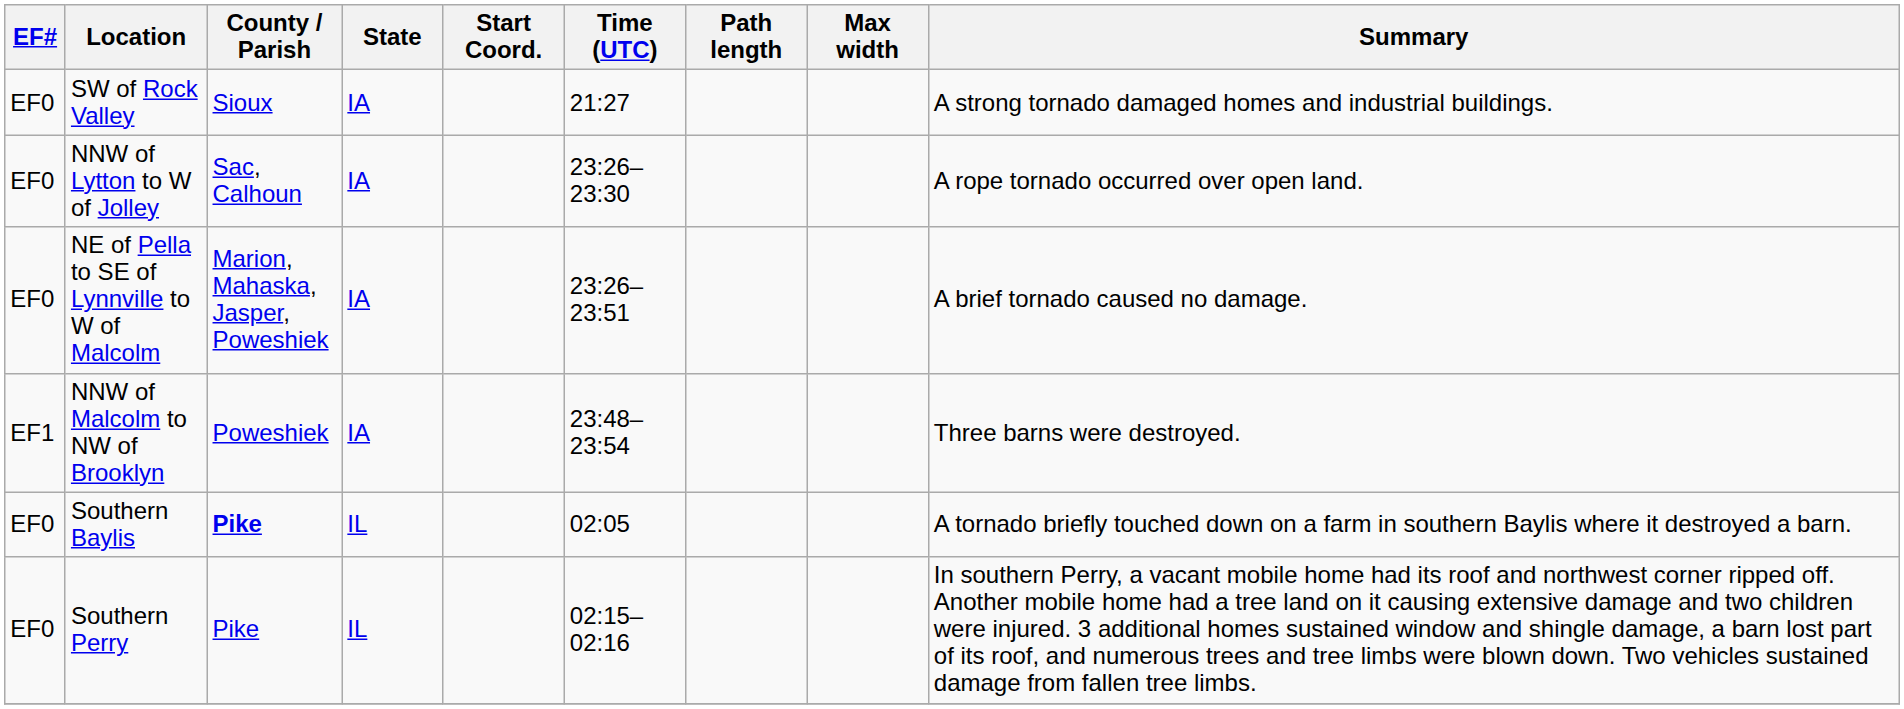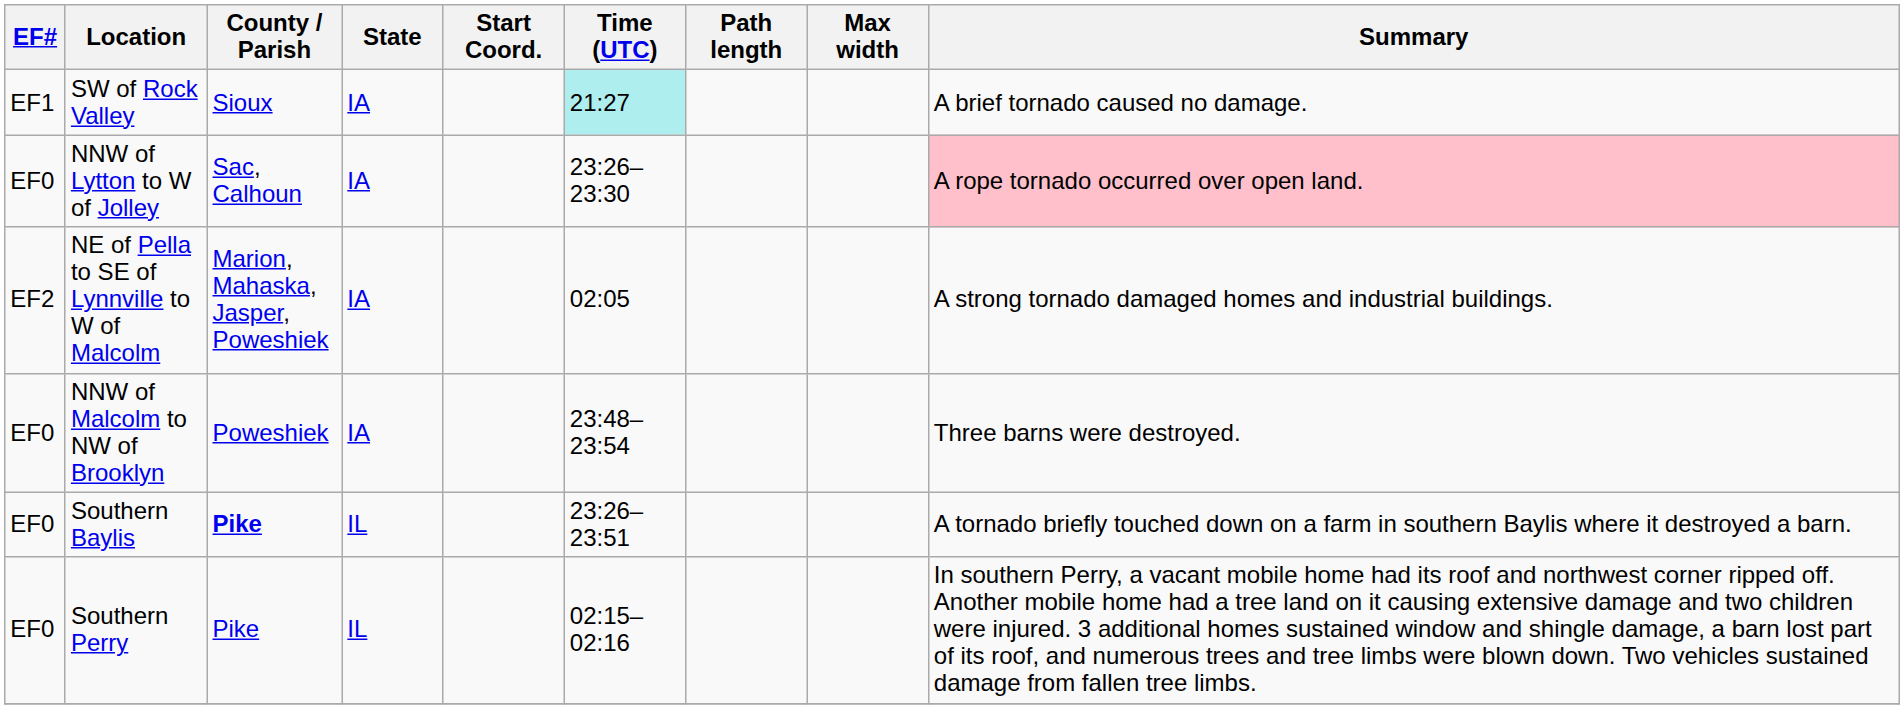(32, 102) EF0 -> (32, 102) EF1
(600, 102) no background -> (600, 102) paleturquoise background
(1243, 102) A strong tornado damaged homes and industrial buildings. -> (1121, 102) A brief tornado caused no damage.
(1149, 180) no background -> (1149, 180) pink background
(32, 299) EF0 -> (32, 299) EF2
(606, 299) 23:26–23:51 -> (600, 299) 02:05
(1121, 299) A brief tornado caused no damage. -> (1243, 299) A strong tornado damaged homes and industrial buildings.
(32, 432) EF1 -> (32, 432) EF0
(600, 524) 02:05 -> (606, 524) 23:26–23:51
